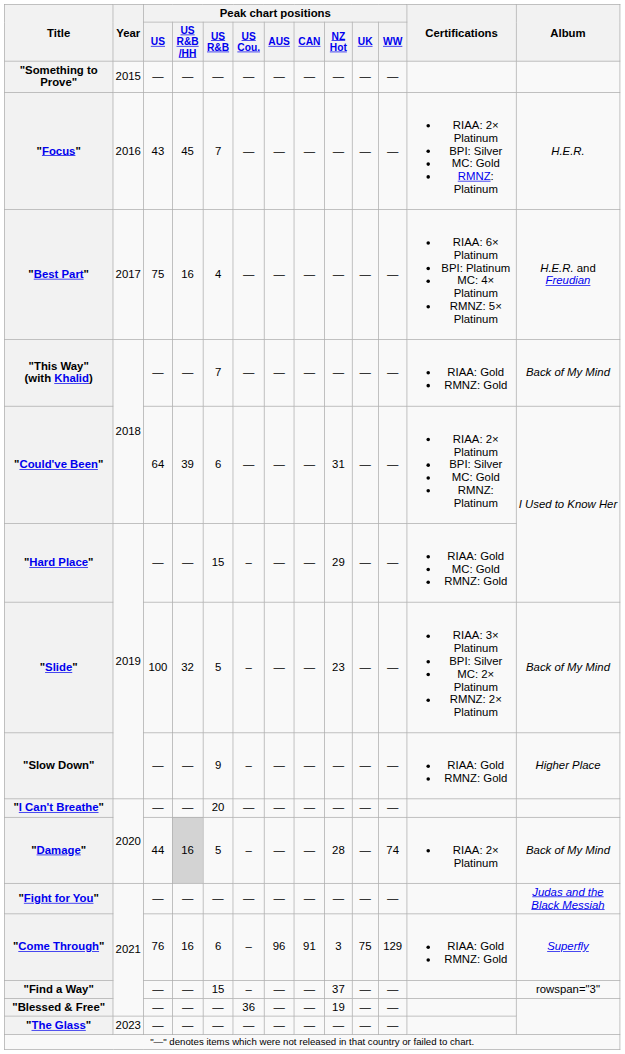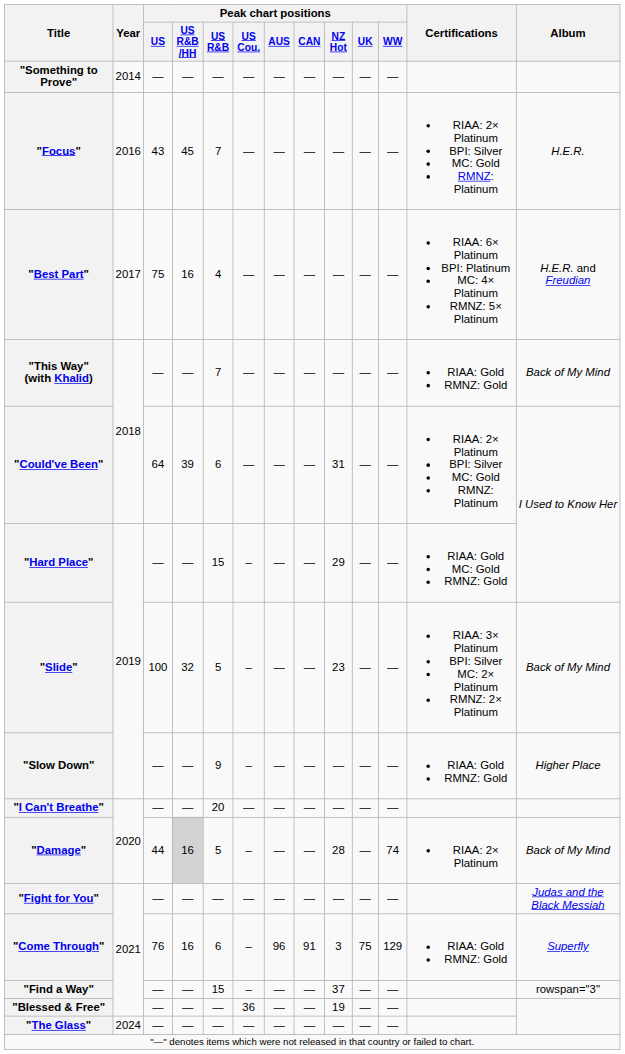(128, 76) 2015 -> (128, 76) 2014
(128, 1025) 2023 -> (128, 1025) 2024
